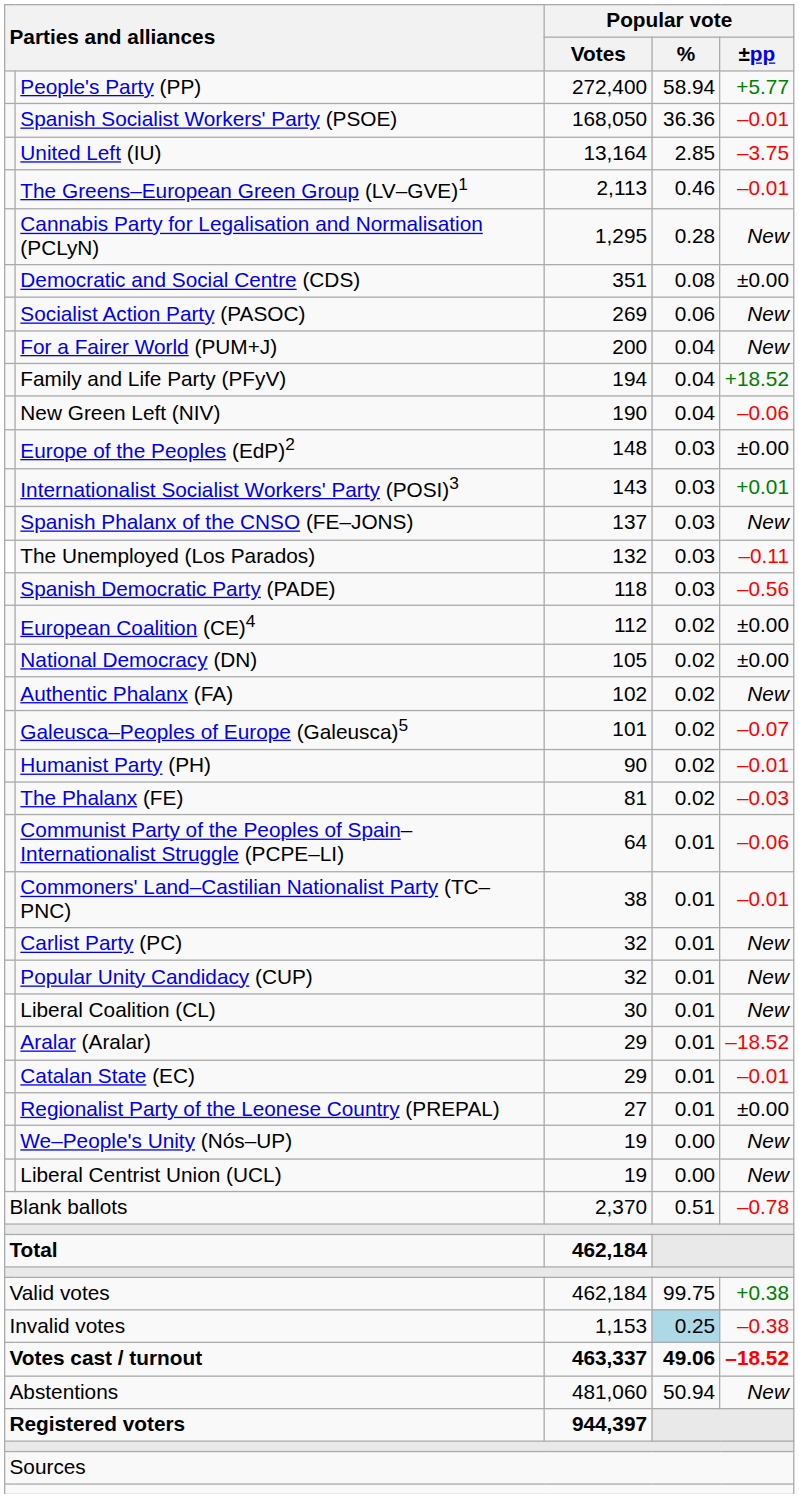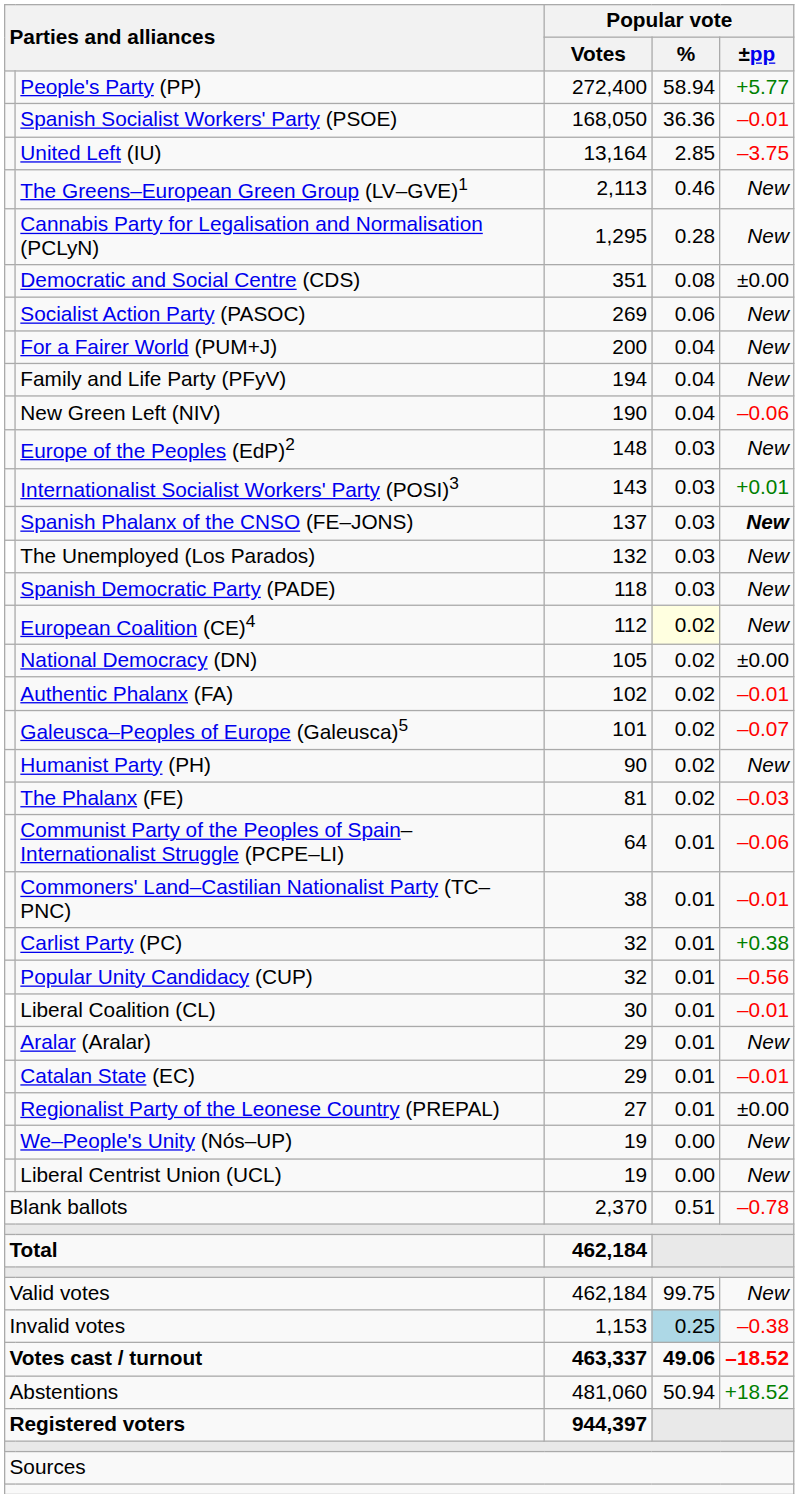(763, 188) –0.01 -> (768, 188) New
(757, 379) +18.52 -> (768, 379) New
(763, 448) ±0.00 -> (768, 448) New
(768, 523) normal -> (768, 523) bold
(764, 556) –0.11 -> (768, 556) New
(763, 589) –0.56 -> (768, 589) New
(695, 624) no background -> (695, 624) lightyellow background
(763, 624) ±0.00 -> (768, 624) New
(768, 693) New -> (763, 693) –0.01
(763, 765) –0.01 -> (768, 765) New
(768, 944) New -> (763, 944) +0.38
(768, 977) New -> (763, 977) –0.56
(768, 1009) New -> (763, 1009) –0.01
(757, 1042) –18.52 -> (768, 1042) New
(763, 1293) +0.38 -> (768, 1293) New
(768, 1392) New -> (757, 1392) +18.52
